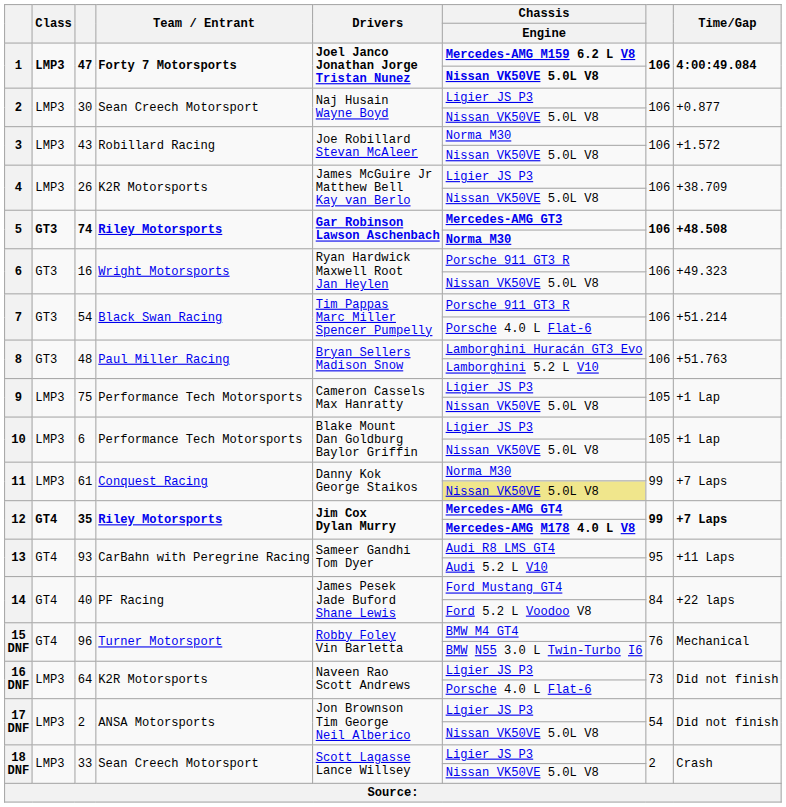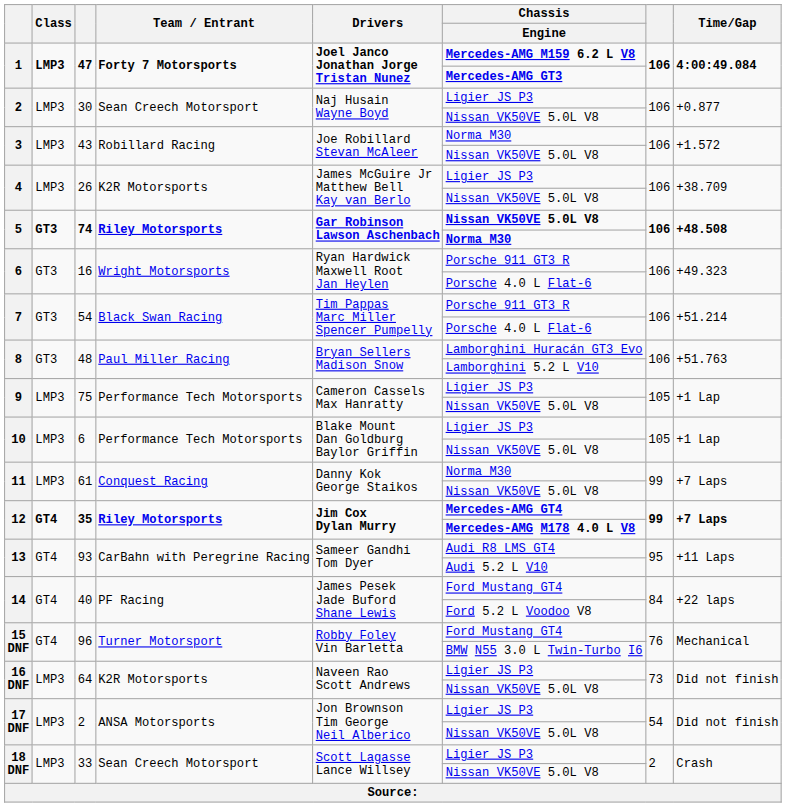(522, 77) Nissan VK50VE 5.0L V8 -> (504, 77) Mercedes-AMG GT3
(504, 220) Mercedes-AMG GT3 -> (522, 220) Nissan VK50VE 5.0L V8
(522, 283) Nissan VK50VE 5.0L V8 -> (519, 283) Porsche 4.0 L Flat-6
(522, 491) khaki background -> (522, 491) no background
(482, 632) BMW M4 GT4 -> (504, 632) Ford Mustang GT4
(519, 690) Porsche 4.0 L Flat-6 -> (522, 690) Nissan VK50VE 5.0L V8
